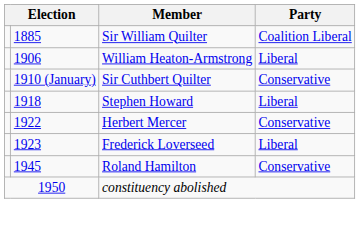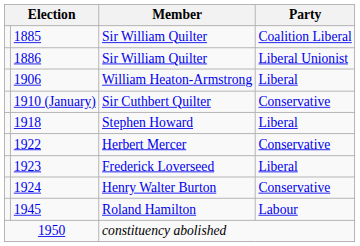+ row: (27, 58)
+ row: (27, 187)
(294, 166) Conservative -> (278, 209) Labour
